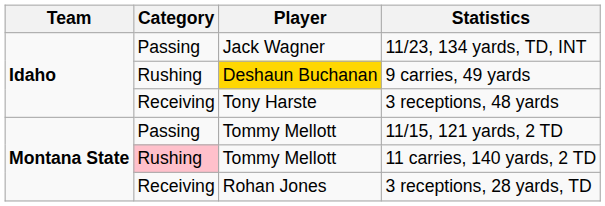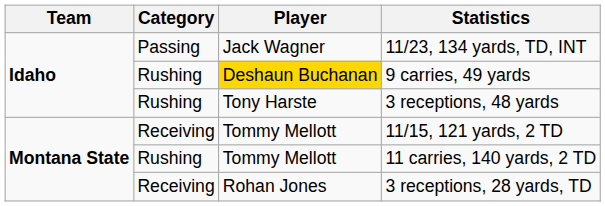(176, 102) Receiving -> (170, 102) Rushing
(169, 130) Passing -> (176, 130) Receiving
(170, 158) pink background -> (170, 158) no background
